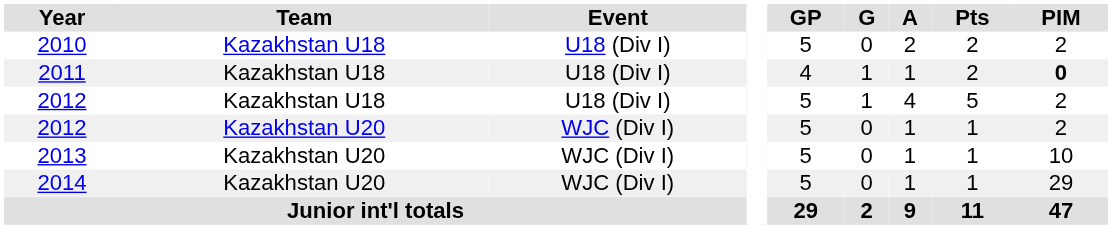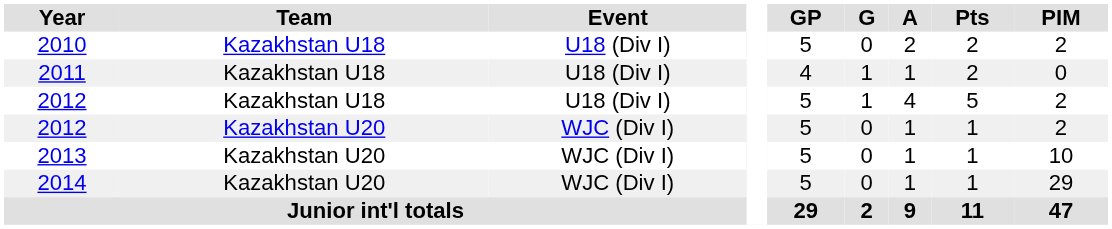(1061, 72) bold -> (1061, 72) normal
